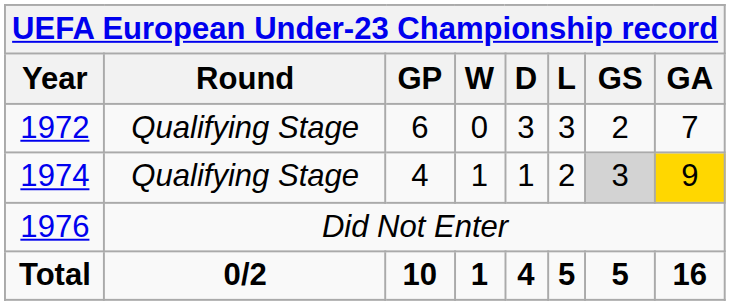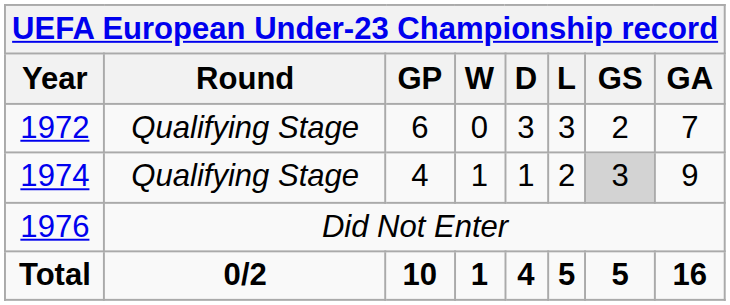(690, 176) gold background -> (690, 176) no background
